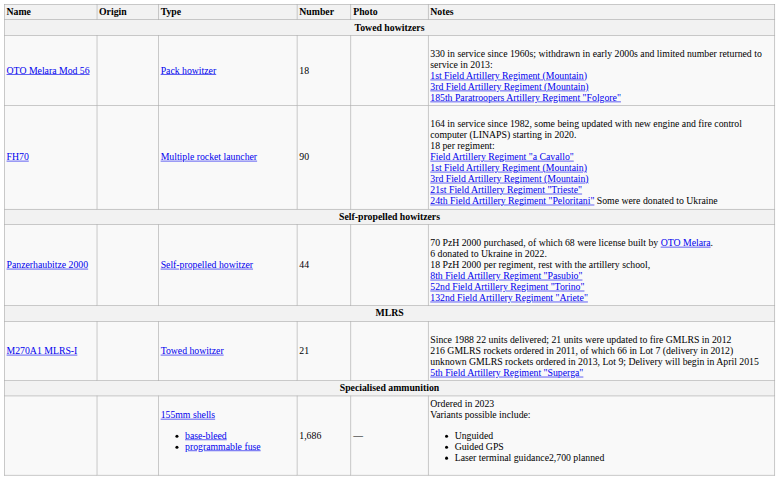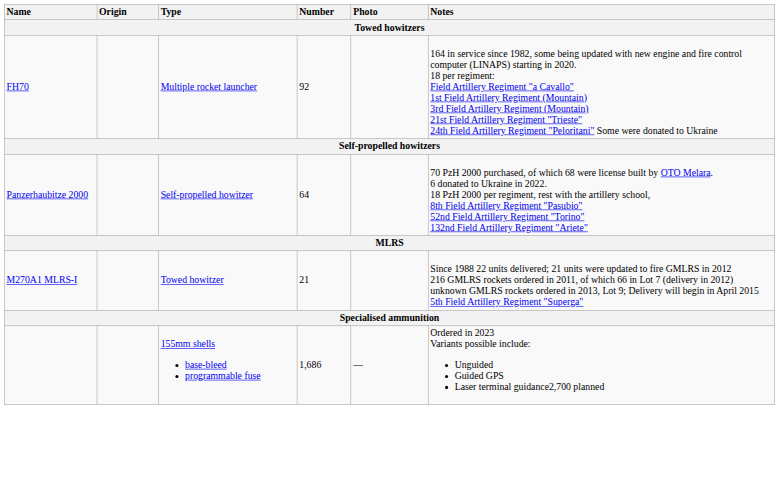- row: (48, 70)
(304, 157) 90 -> (304, 87) 92
(304, 265) 44 -> (304, 194) 64
